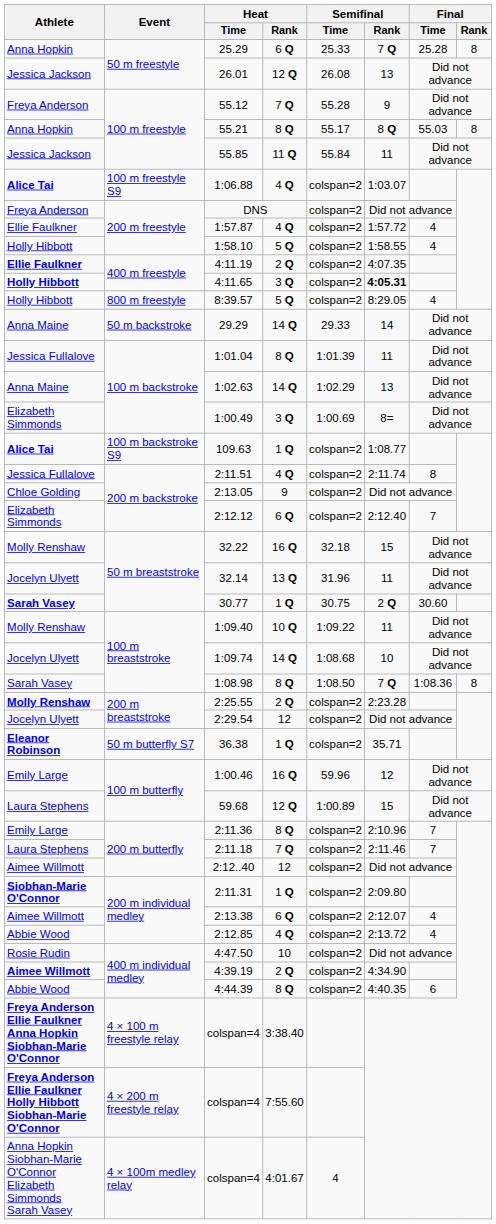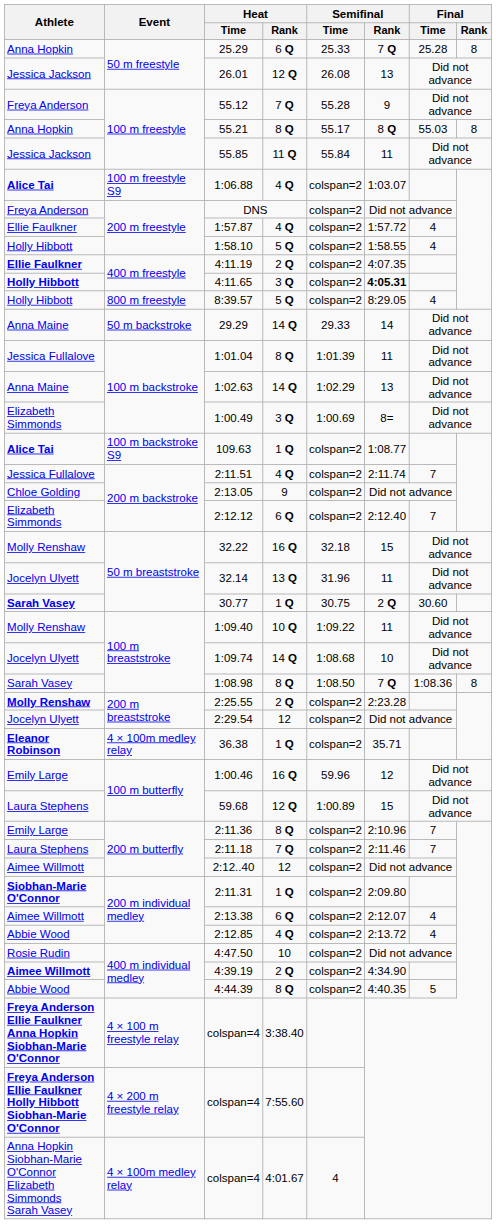(433, 474) 8 -> (433, 474) 7
(151, 744) 50 m butterfly S7 -> (151, 744) 4 × 100m medley relay
(433, 989) 6 -> (433, 989) 5
